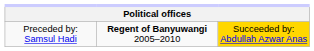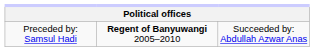(264, 34) gold background -> (264, 34) no background
